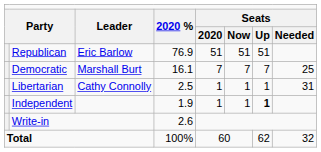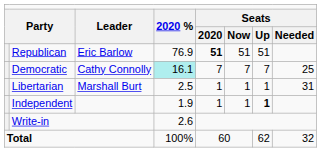(216, 52) normal -> (216, 52) bold
(109, 69) Marshall Burt -> (114, 69) Cathy Connolly
(182, 69) no background -> (182, 69) paleturquoise background
(114, 87) Cathy Connolly -> (109, 87) Marshall Burt
